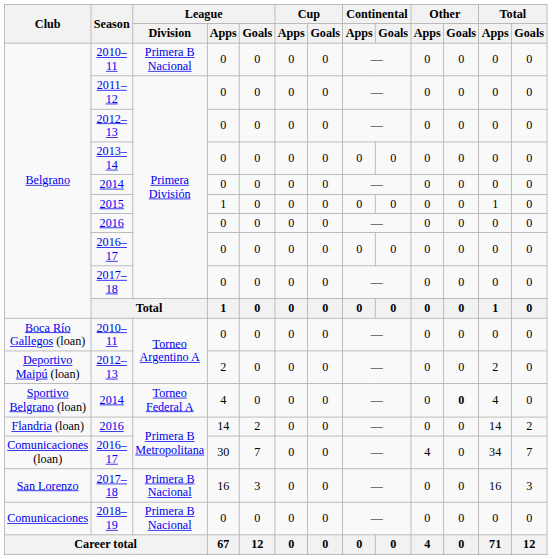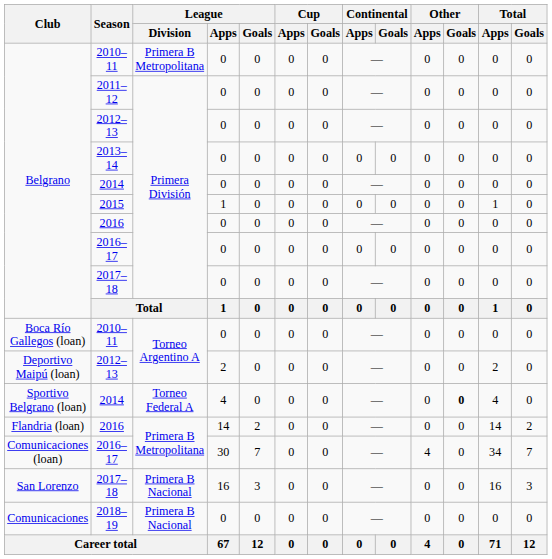(170, 59) Primera B Nacional -> (170, 59) Primera B Metropolitana
